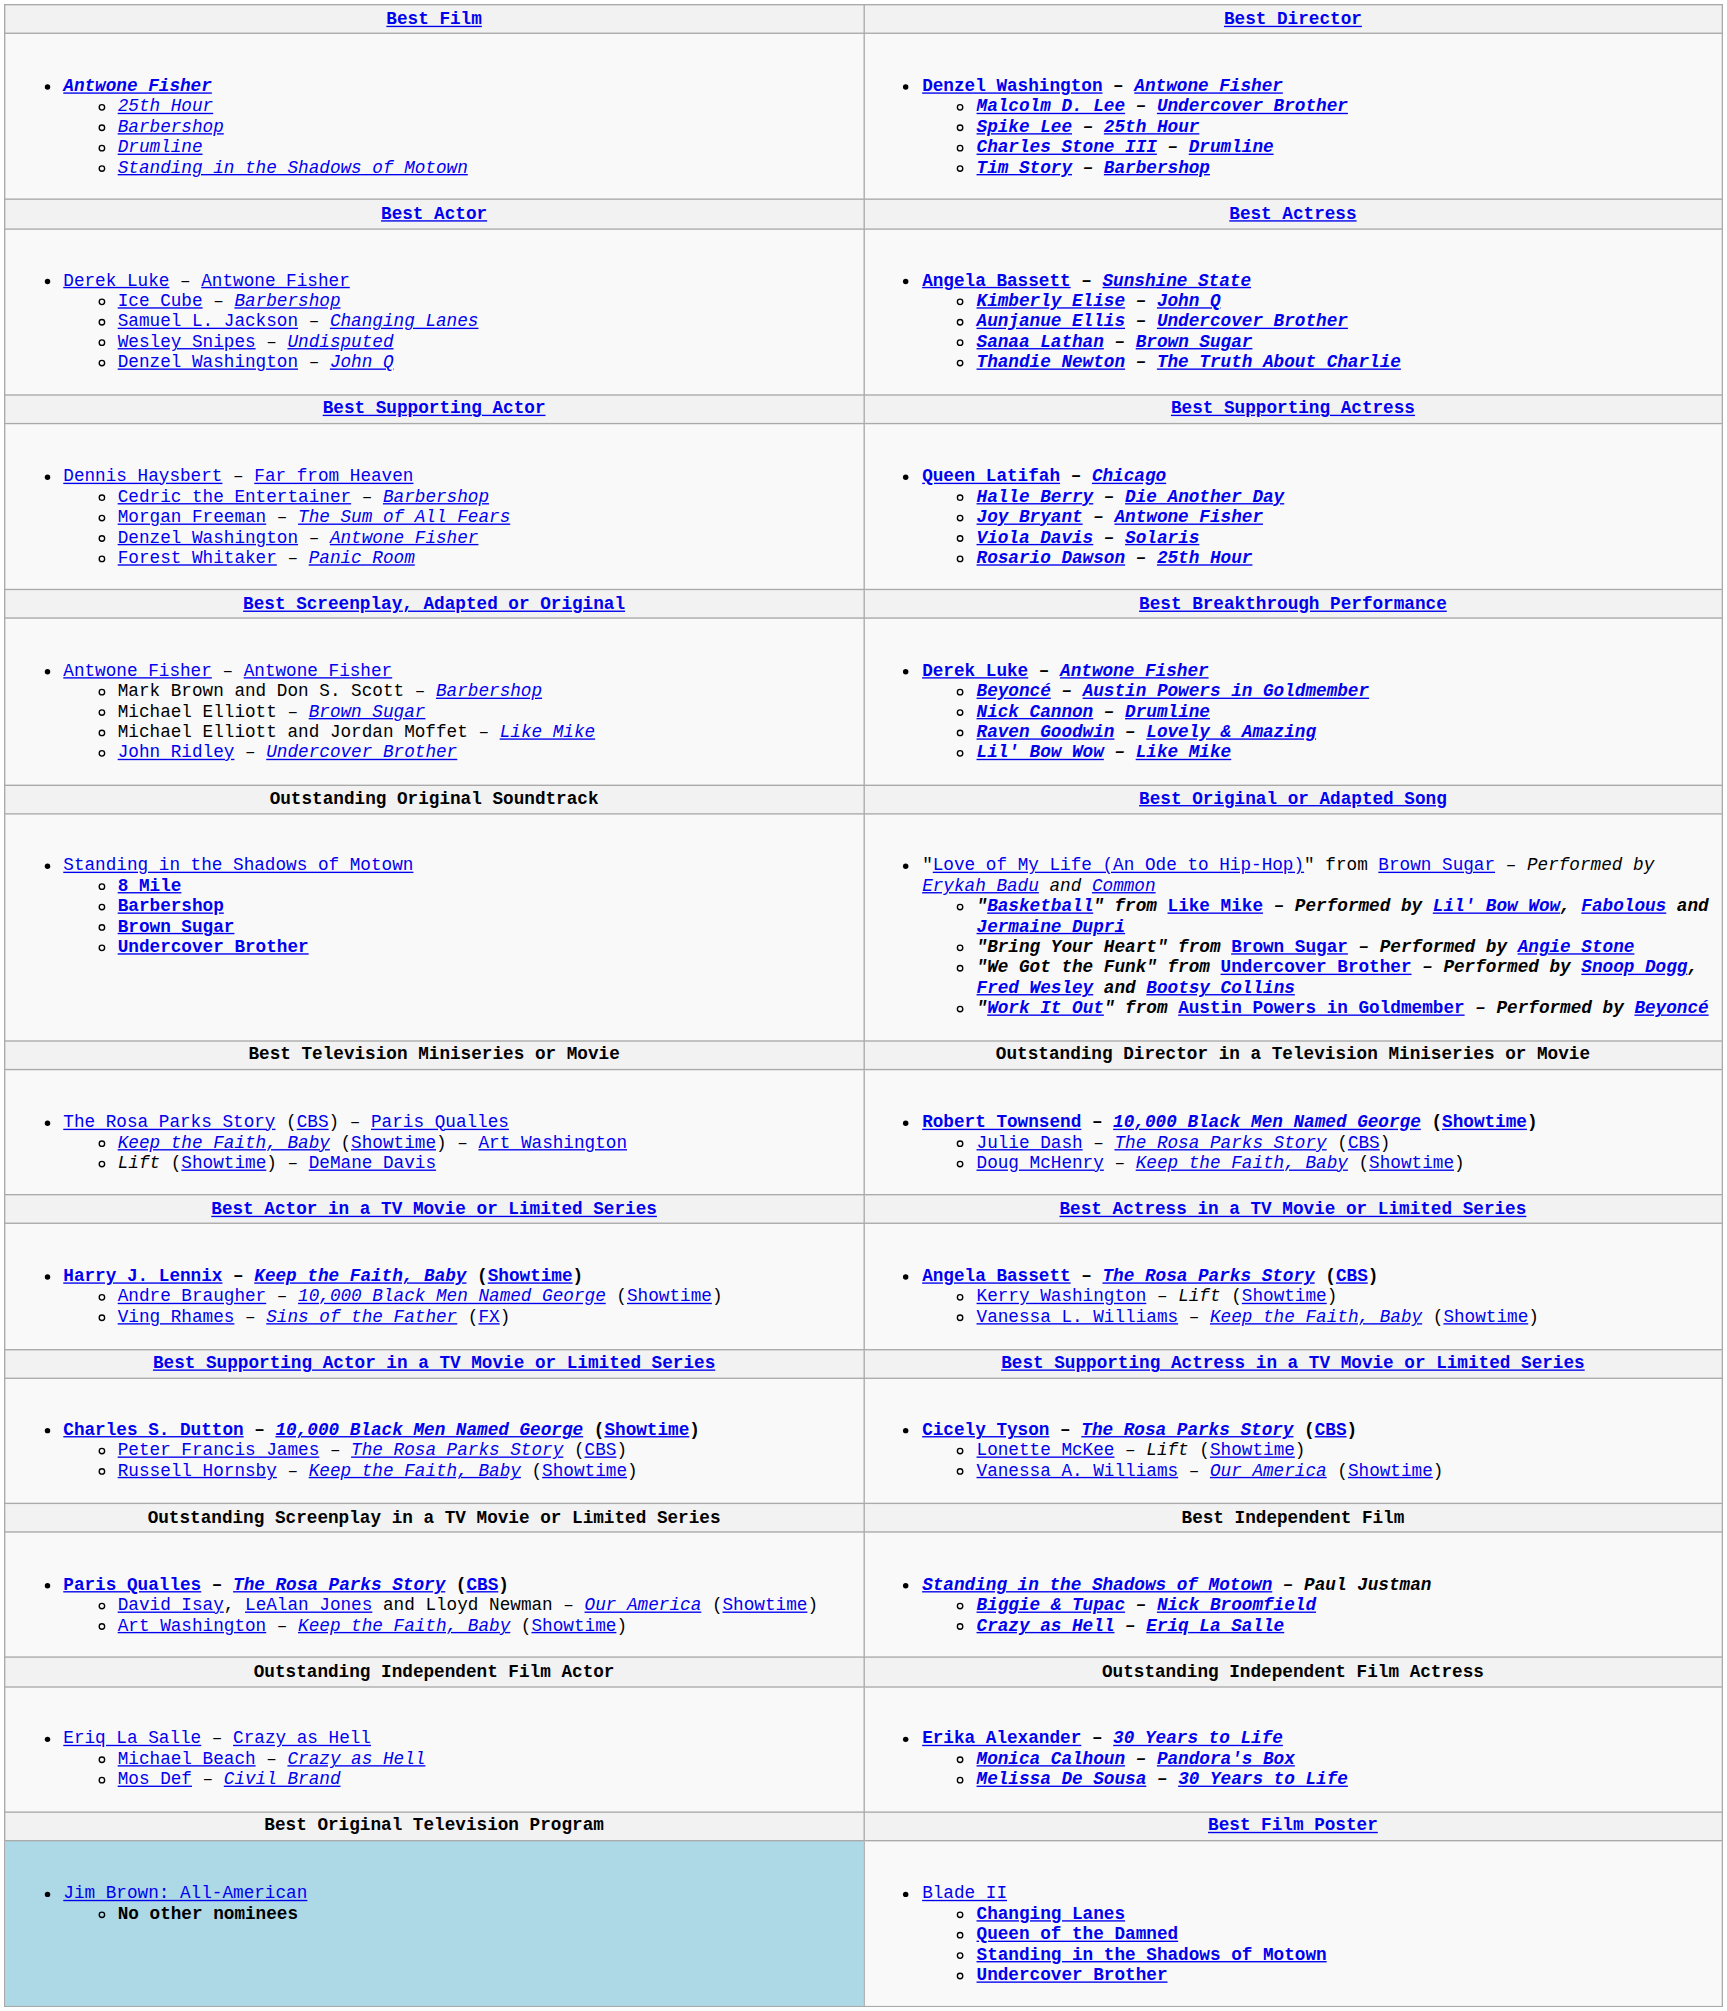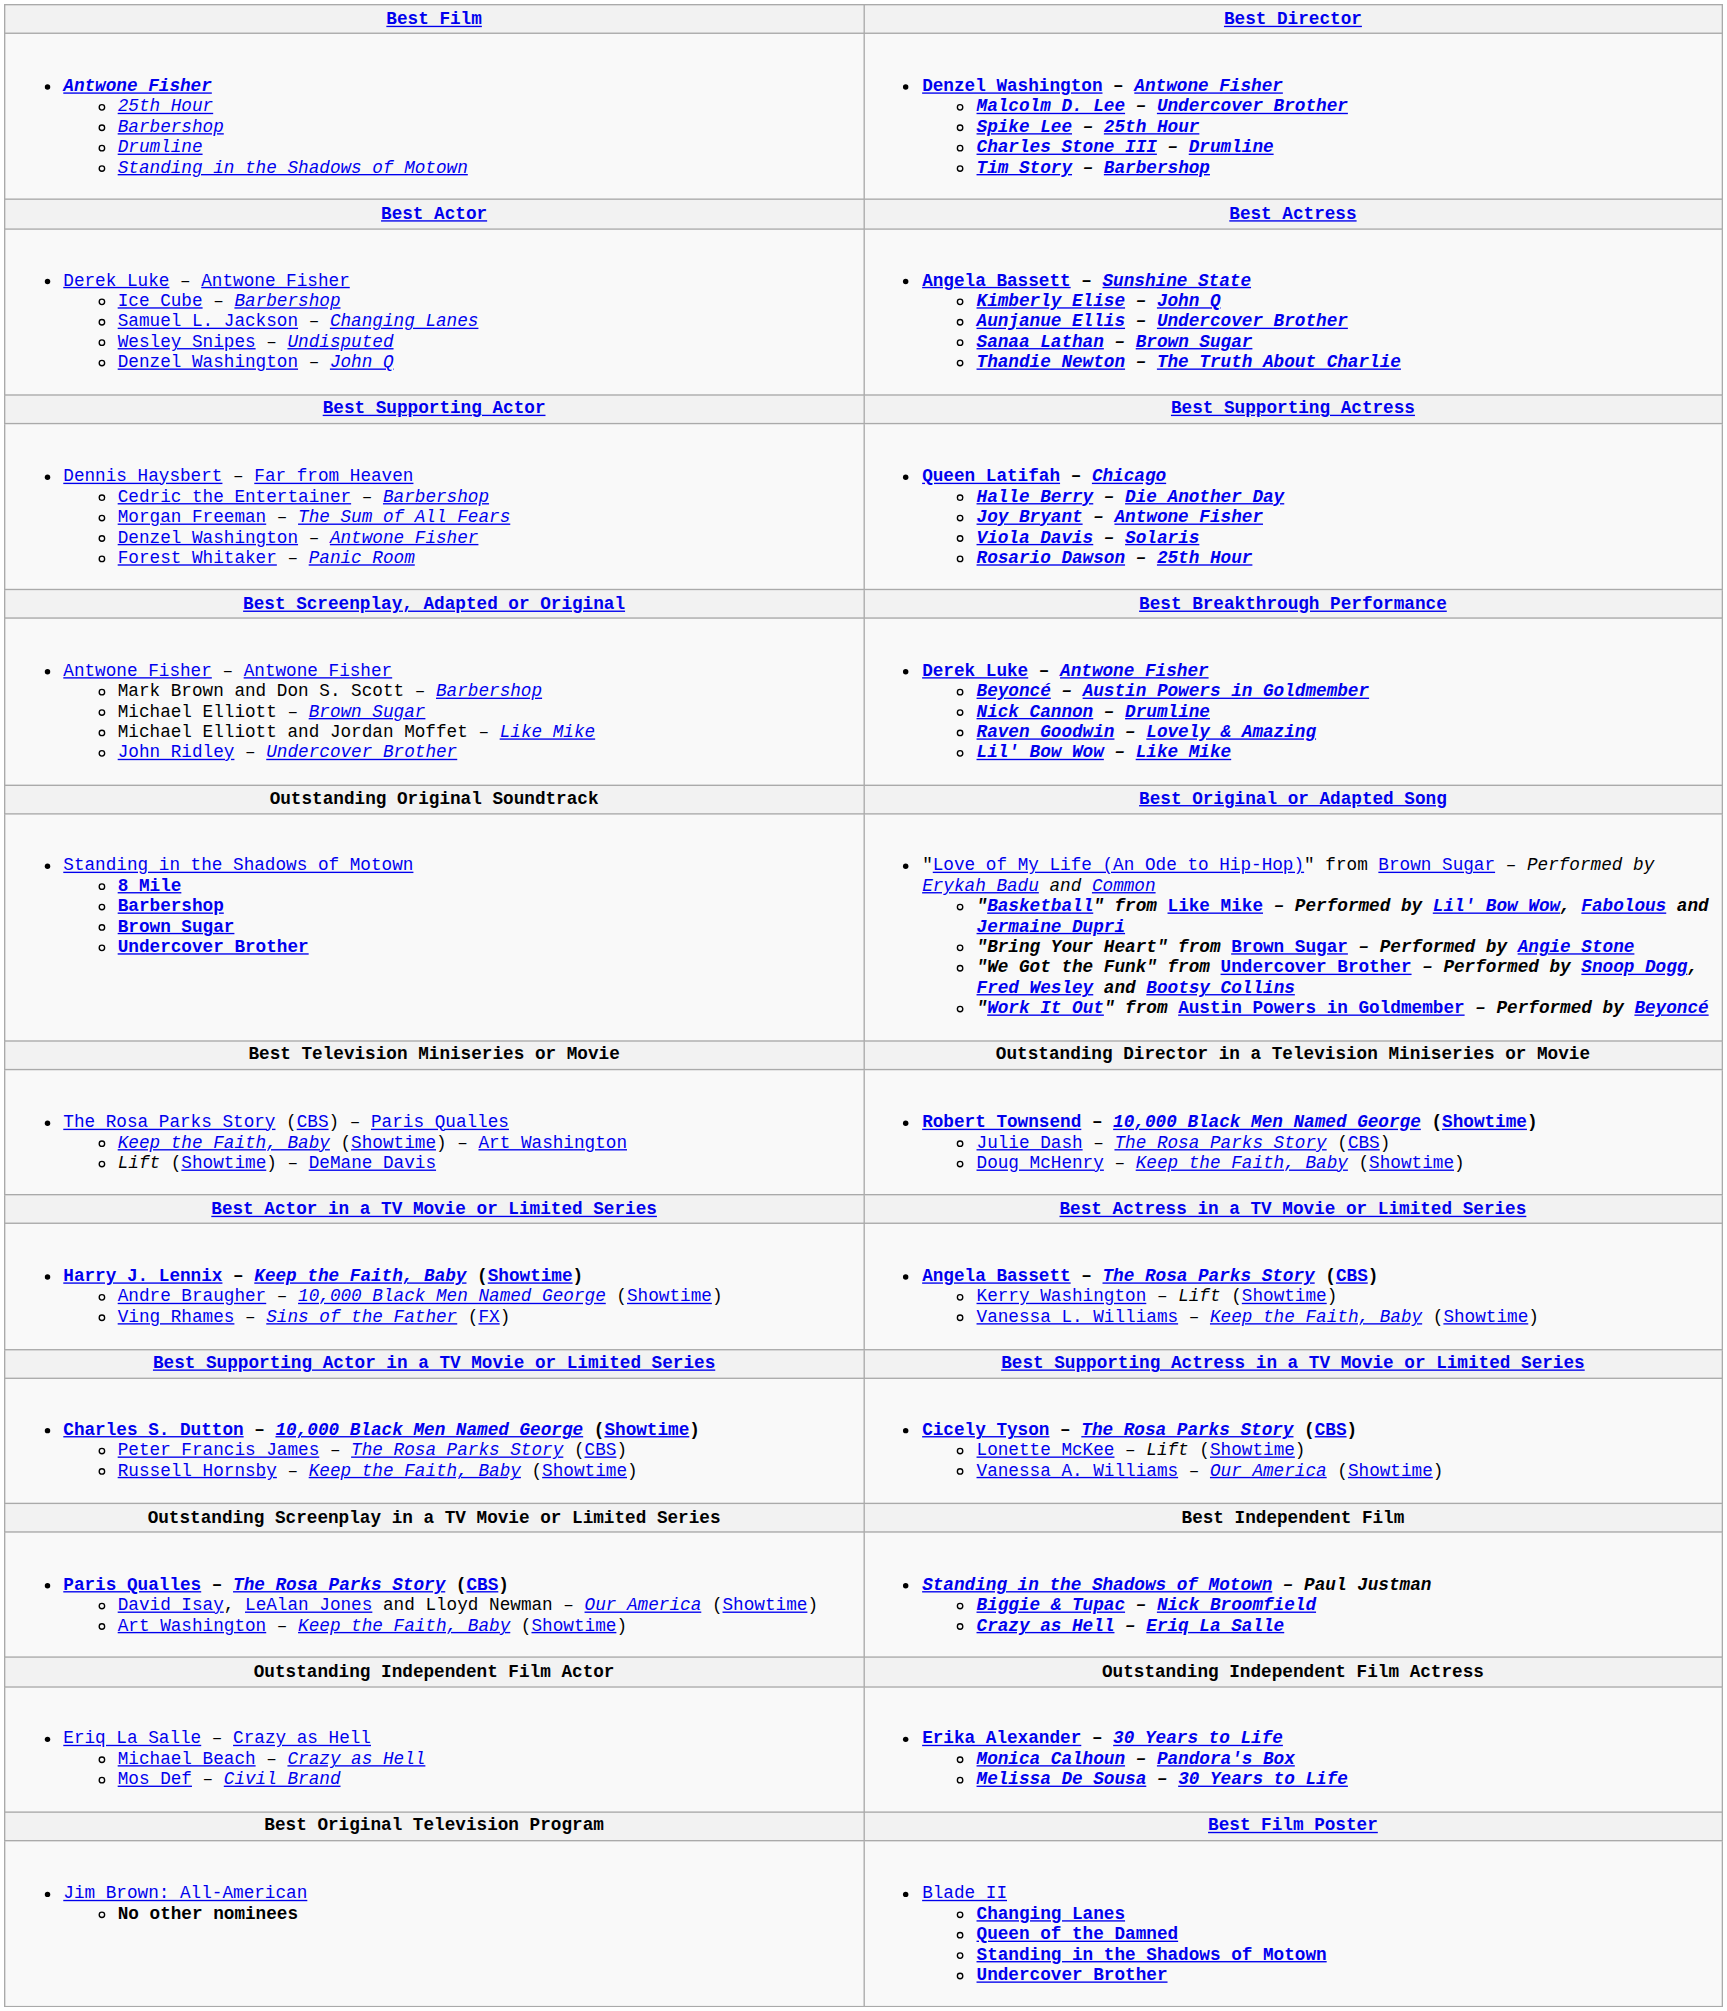(434, 1903) lightblue background -> (434, 1903) no background
